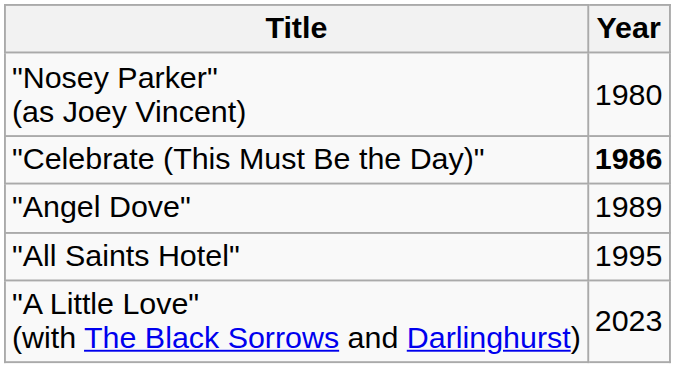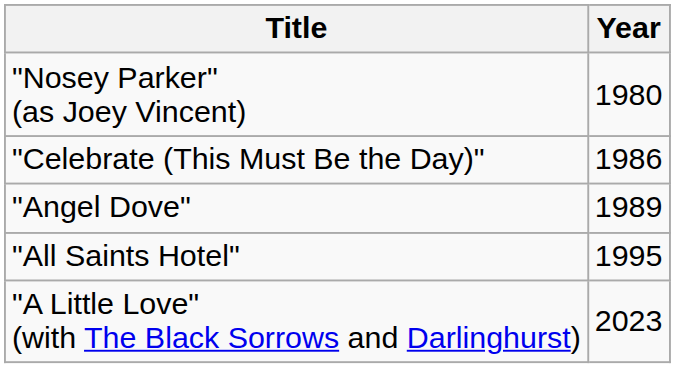(629, 159) bold -> (629, 159) normal
